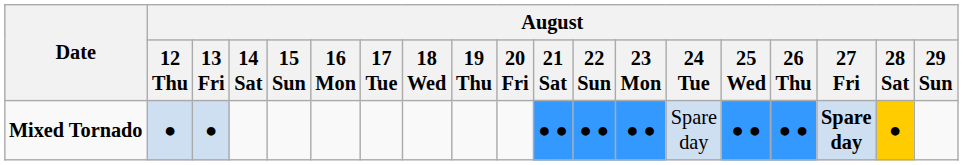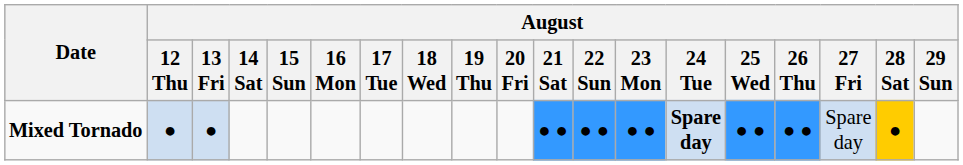(694, 130) normal -> (696, 130) bold
(846, 130) bold -> (848, 130) normal
